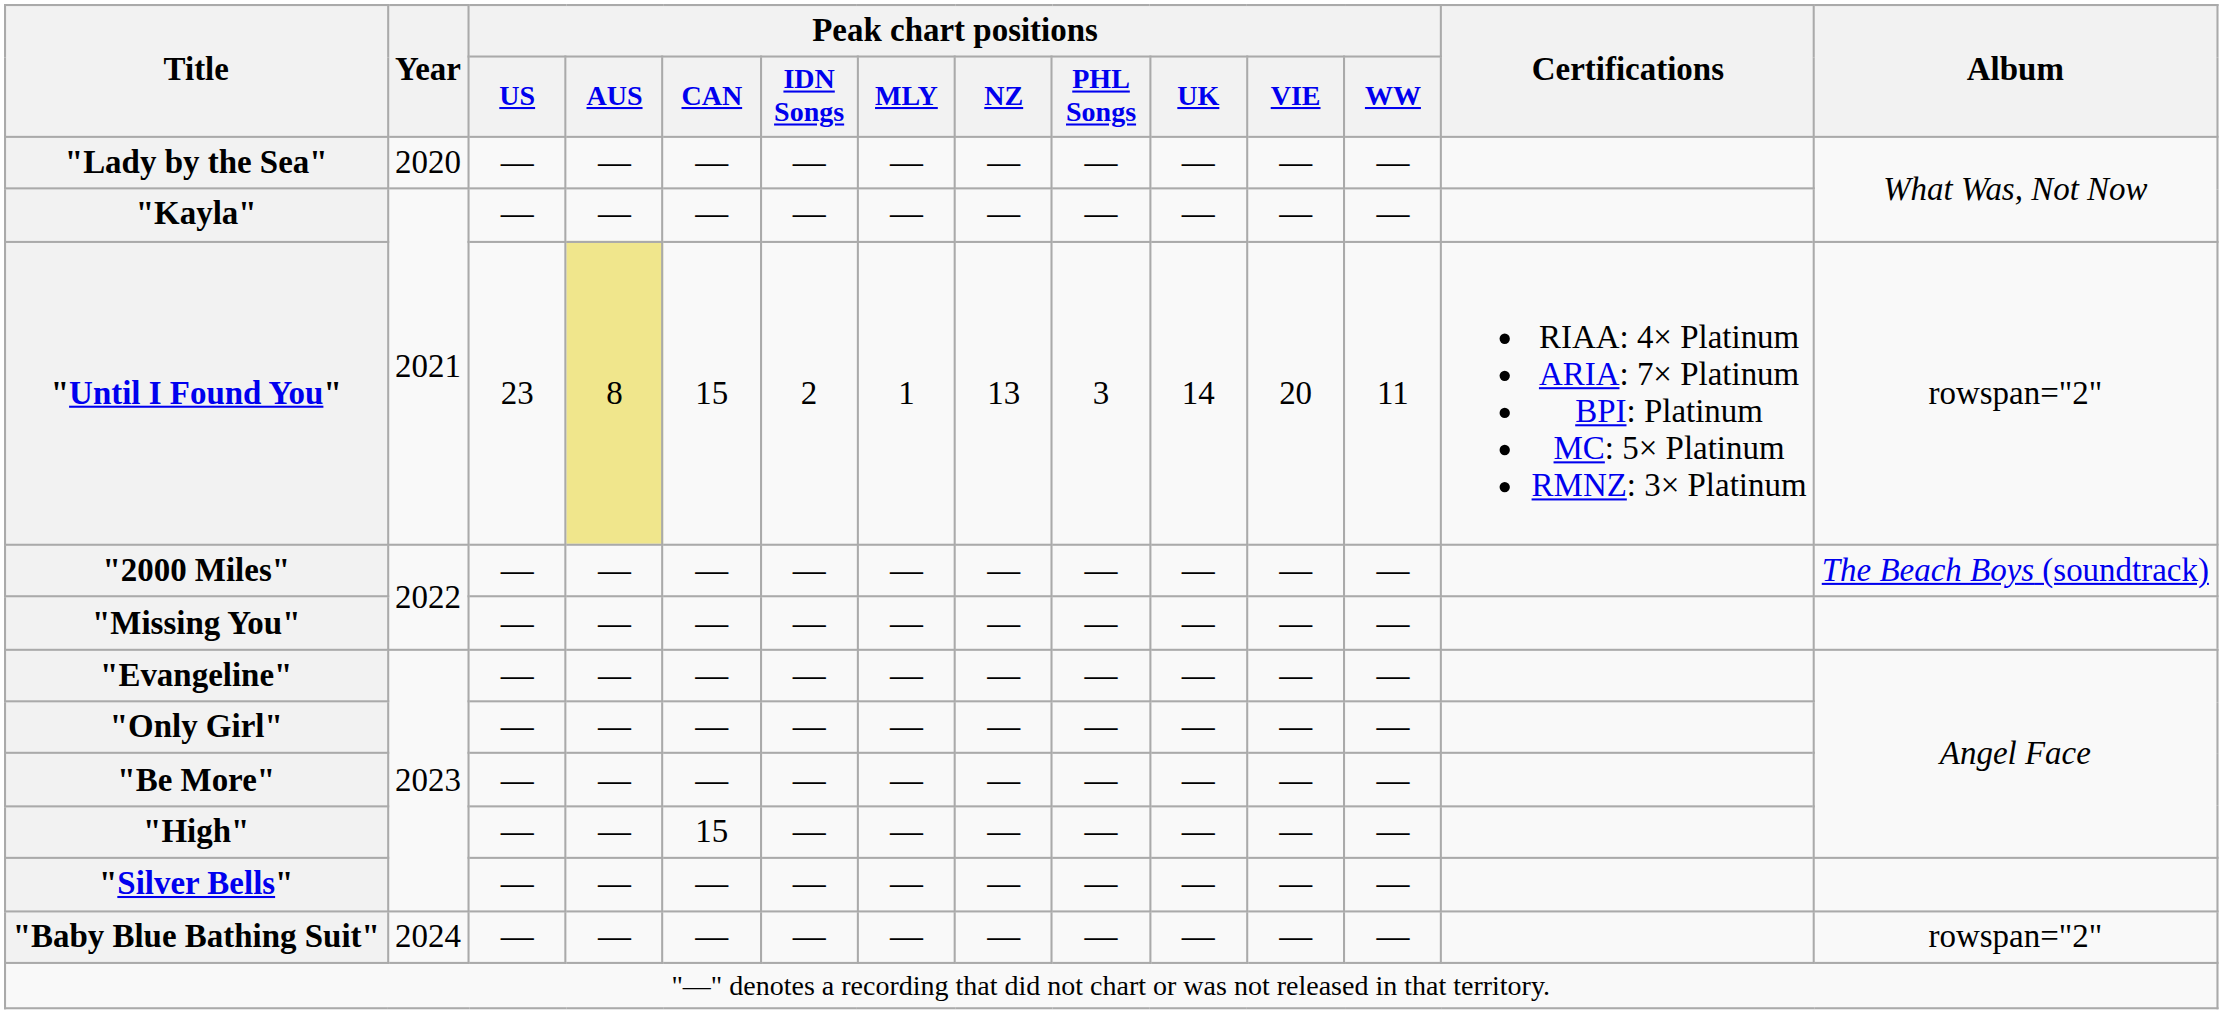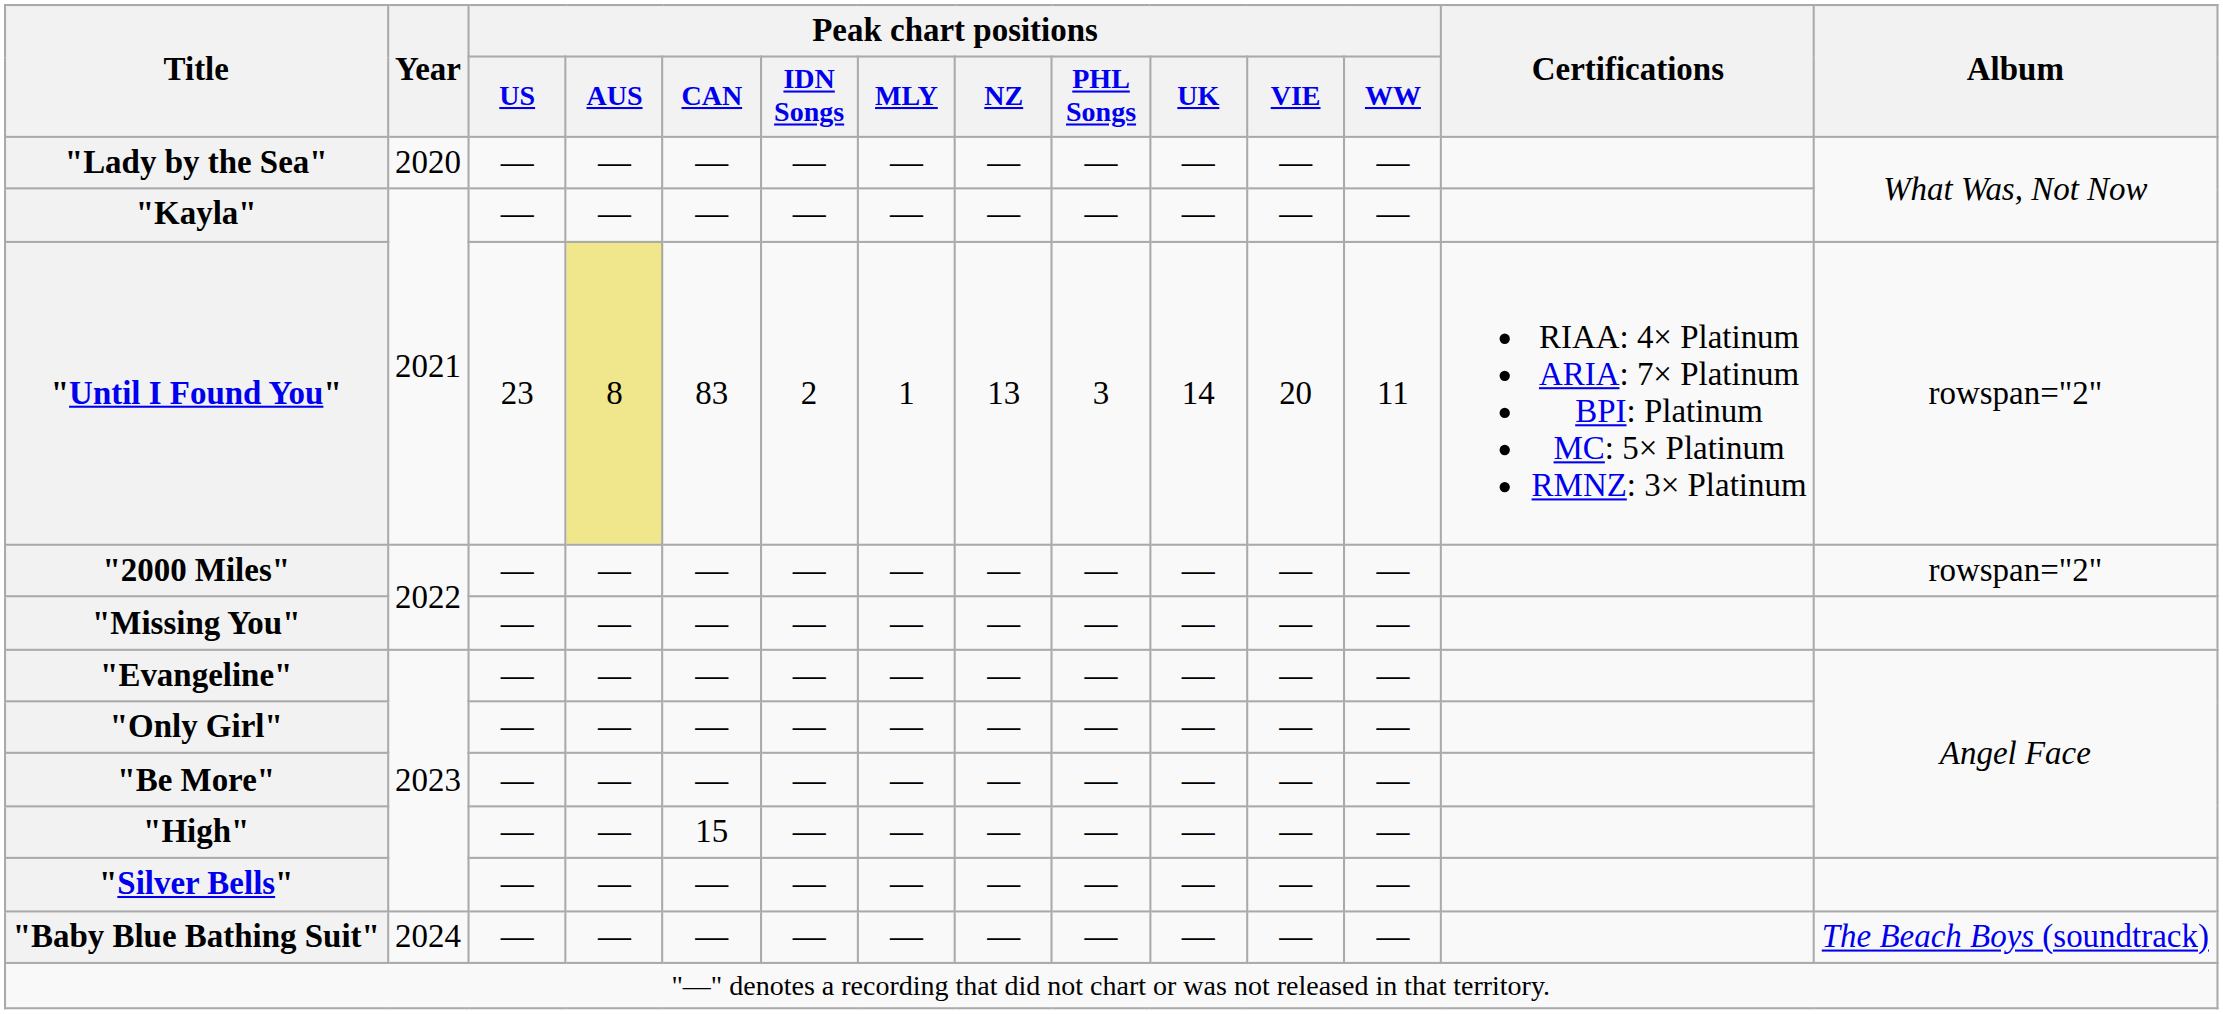(712, 392) 15 -> (712, 392) 83
(2015, 570) The Beach Boys (soundtrack) -> (2015, 570) rowspan="2"
(2015, 936) rowspan="2" -> (2015, 936) The Beach Boys (soundtrack)
